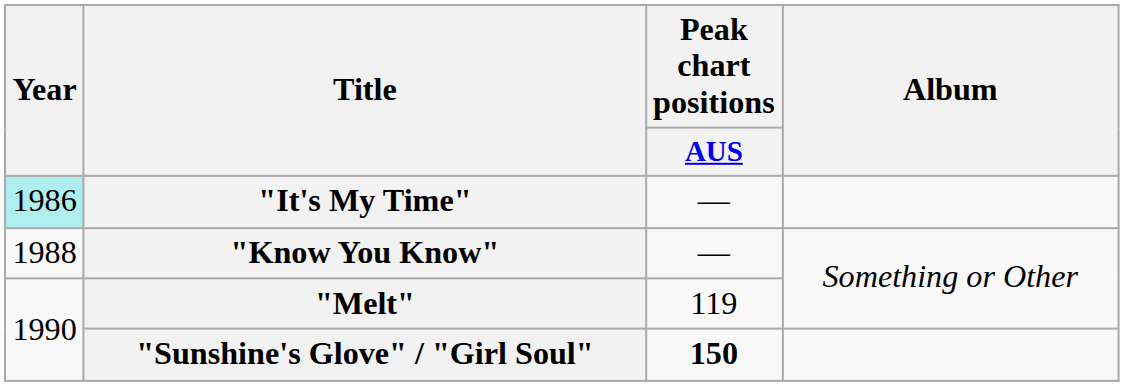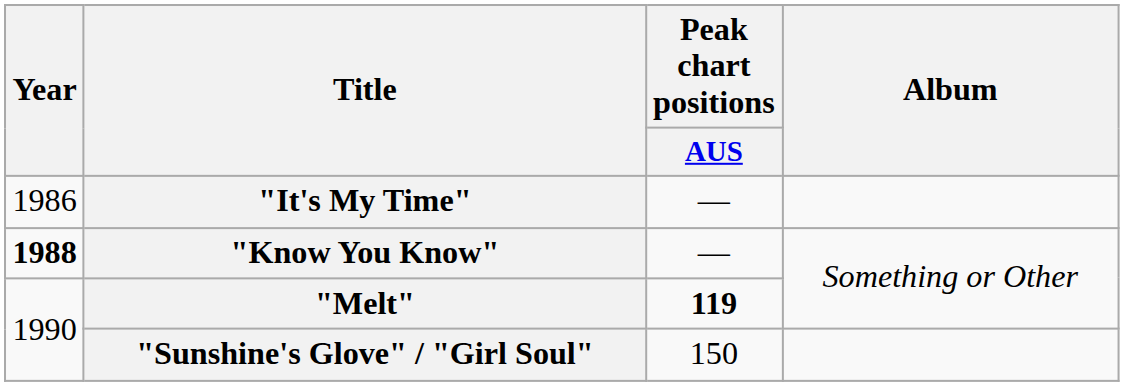(45, 201) paleturquoise background -> (45, 201) no background
(45, 252) normal -> (45, 252) bold
(714, 303) normal -> (714, 303) bold
(714, 354) bold -> (714, 354) normal
